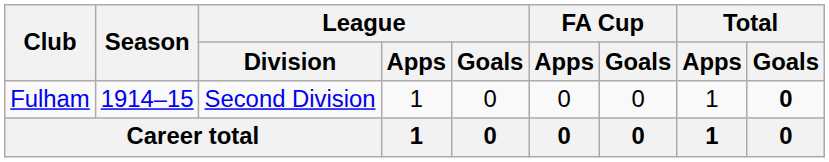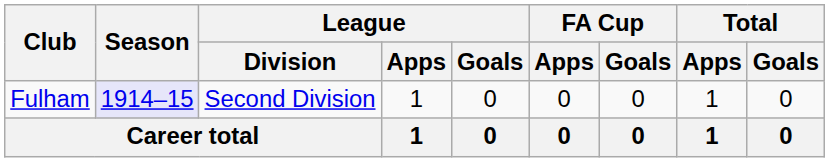(147, 99) no background -> (147, 99) lavender background
(786, 99) bold -> (786, 99) normal
